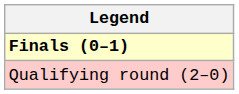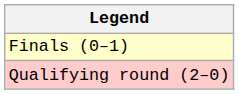(69, 47) bold -> (69, 47) normal
